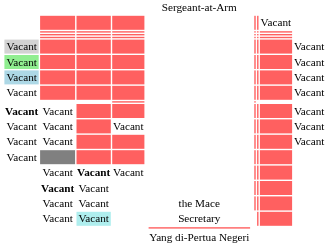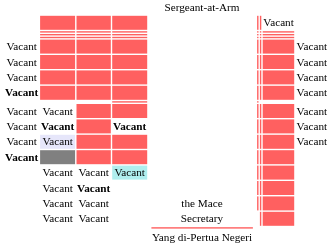(22, 46) lightgrey background -> (22, 46) no background
(22, 62) lightgreen background -> (22, 62) no background
(22, 77) lightblue background -> (22, 77) no background
(22, 92) normal -> (22, 92) bold
(22, 111) bold -> (22, 111) normal
(58, 126) normal -> (58, 126) bold
(128, 126) normal -> (130, 126) bold
(58, 141) no background -> (58, 141) lavender background
(22, 157) normal -> (22, 157) bold
(94, 172) bold -> (94, 172) normal
(128, 172) no background -> (130, 172) paleturquoise background
(58, 188) bold -> (58, 188) normal
(94, 188) normal -> (94, 188) bold
(94, 218) paleturquoise background -> (94, 218) no background
